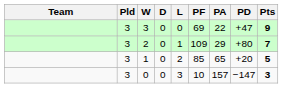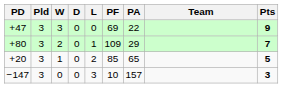columns swapped: (61, 12) <-> (244, 12)
